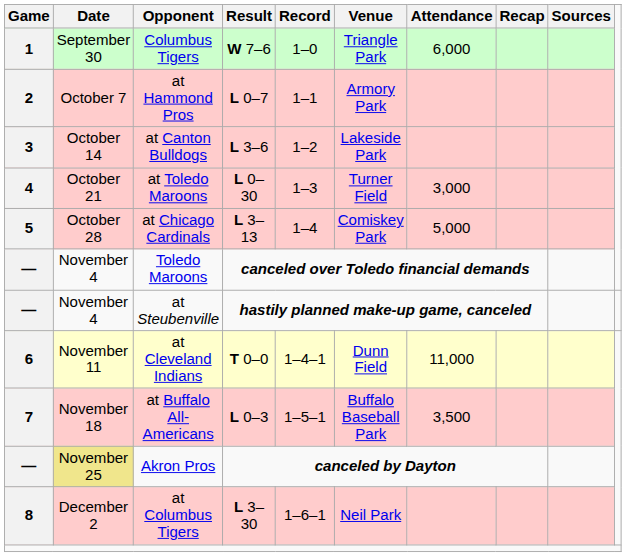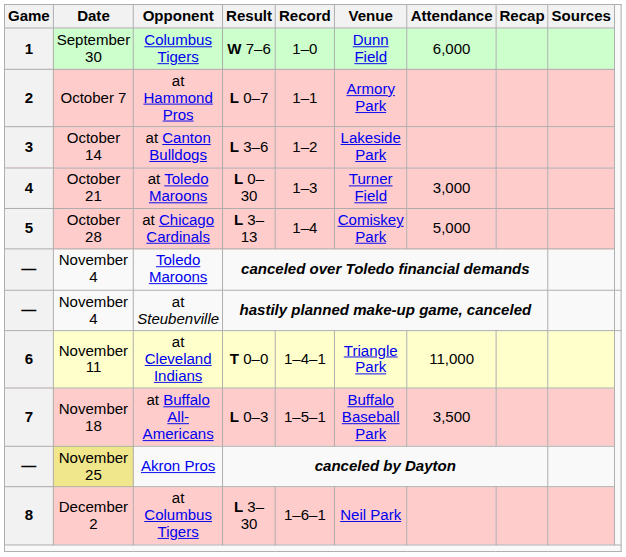(371, 48) Triangle Park -> (371, 48) Dunn Field
(371, 359) Dunn Field -> (371, 359) Triangle Park
